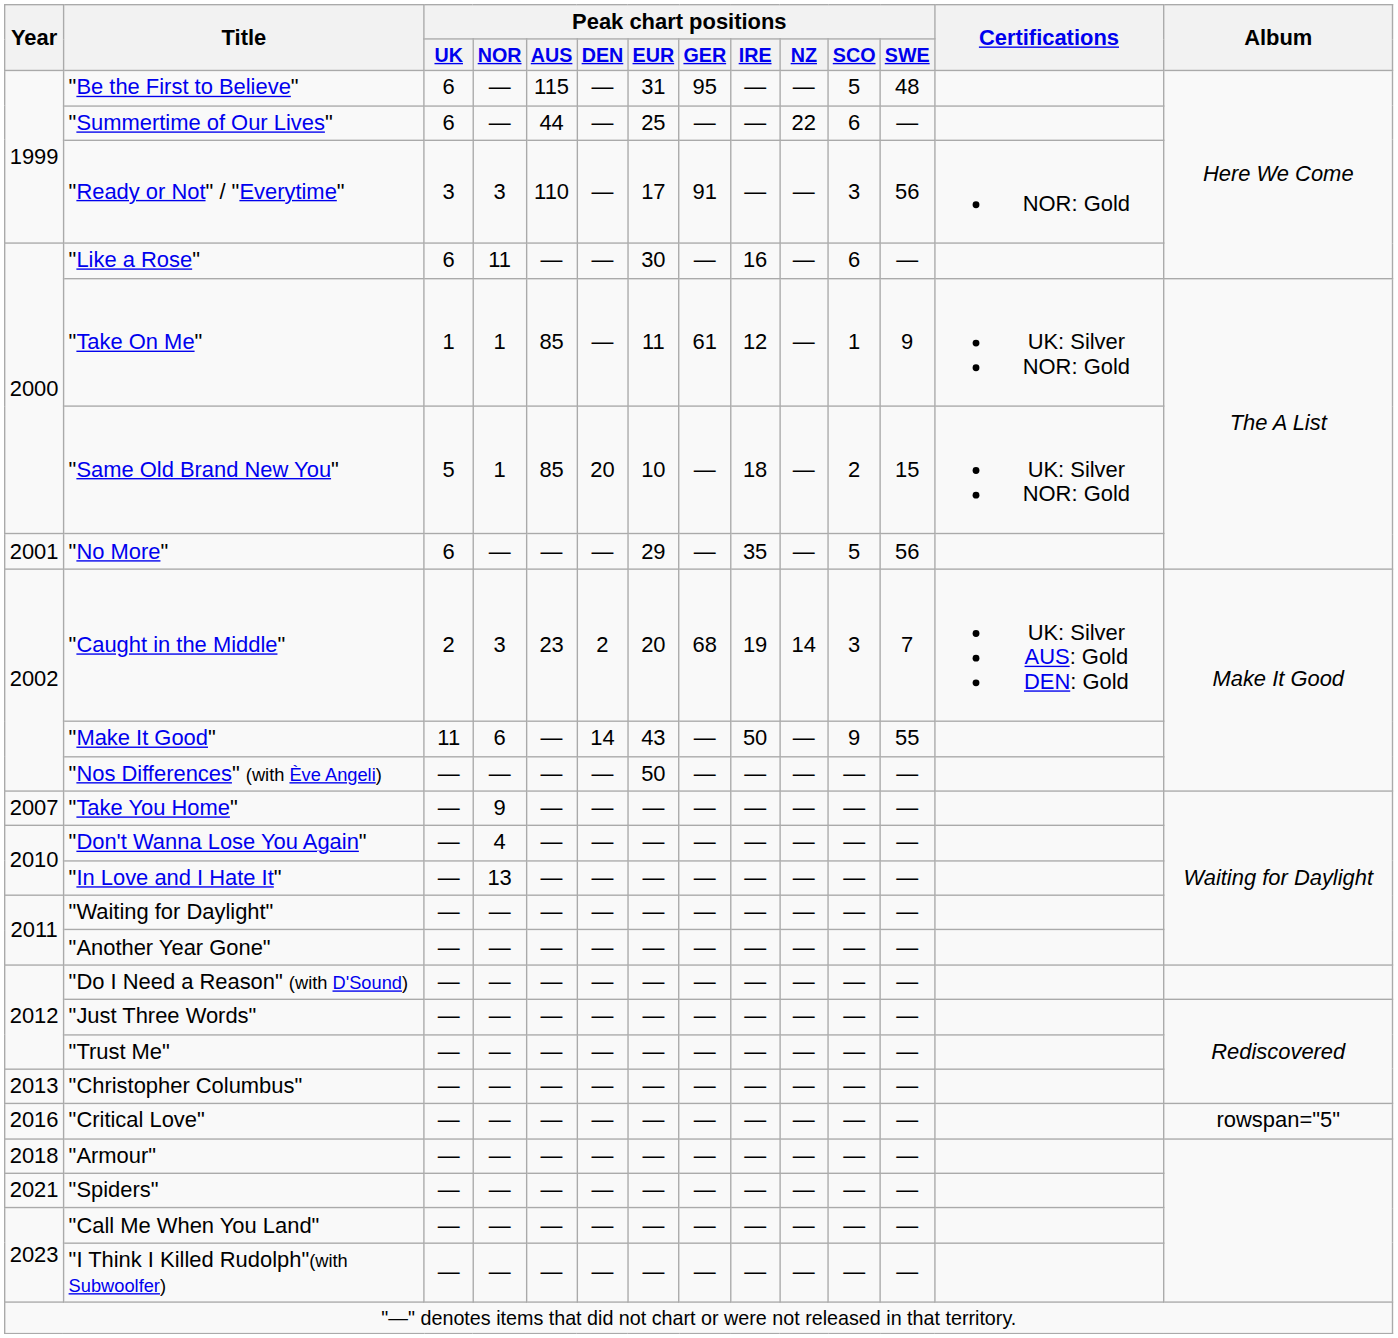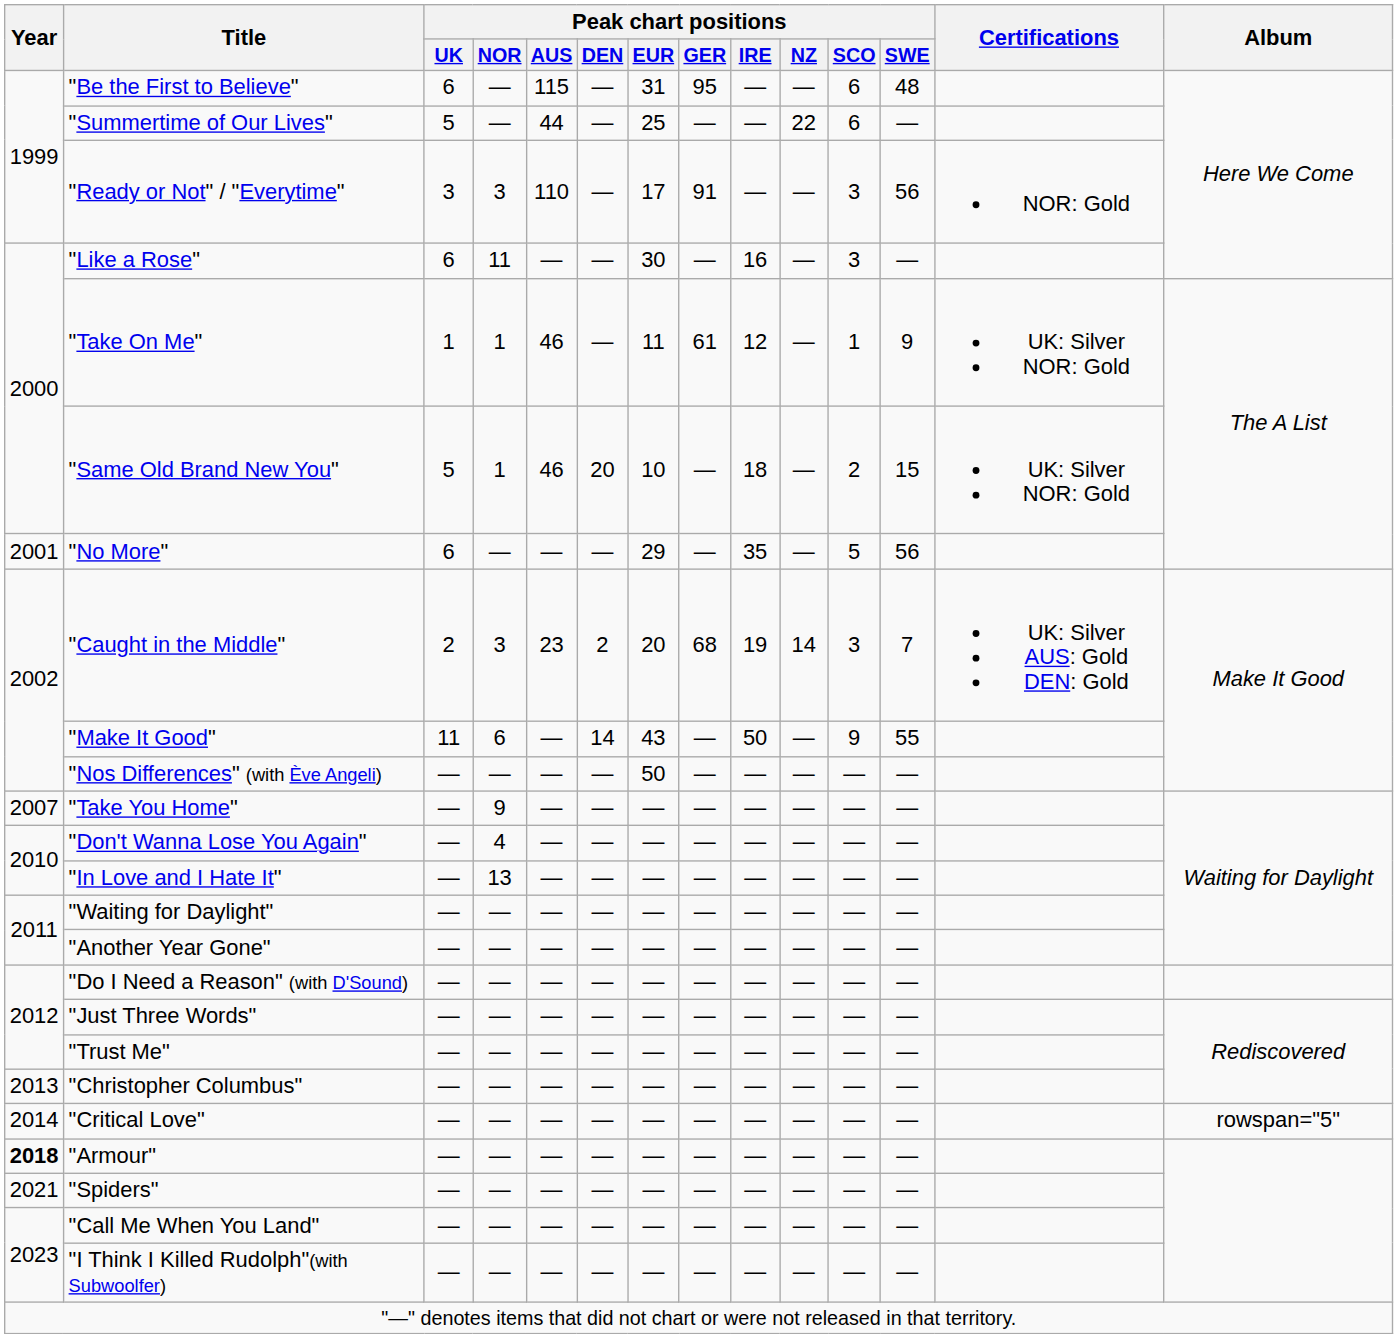(854, 87) 5 -> (854, 87) 6
(449, 122) 6 -> (449, 122) 5
(854, 260) 6 -> (854, 260) 3
(552, 341) 85 -> (552, 341) 46
(552, 469) 85 -> (552, 469) 46
(34, 1120) 2016 -> (34, 1120) 2014
(34, 1155) normal -> (34, 1155) bold
